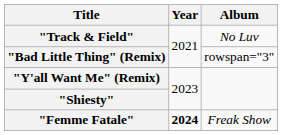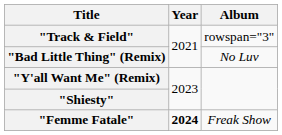(239, 36) No Luv -> (239, 36) rowspan="3"
(239, 57) rowspan="3" -> (239, 57) No Luv
